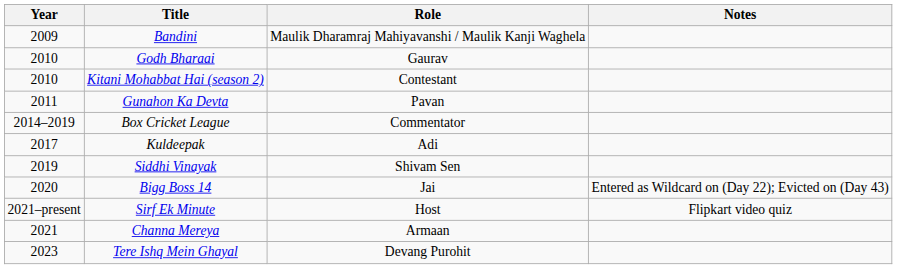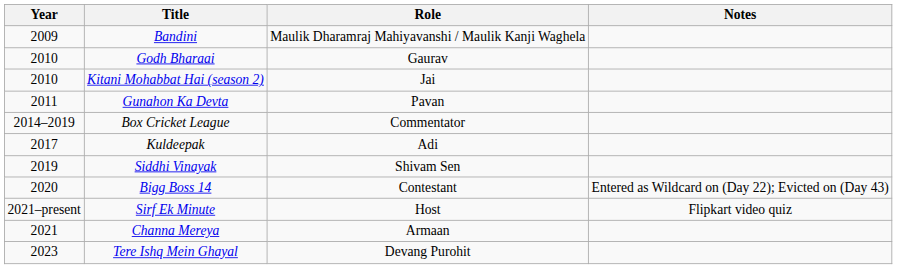(428, 79) Contestant -> (428, 79) Jai
(428, 187) Jai -> (428, 187) Contestant
